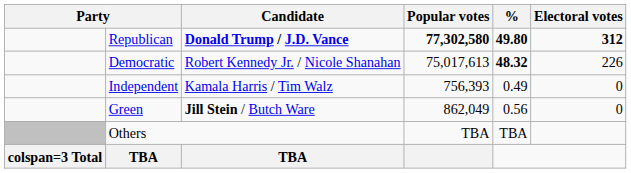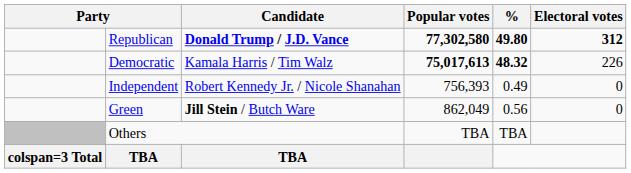(293, 63) Robert Kennedy Jr. / Nicole Shanahan -> (259, 63) Kamala Harris / Tim Walz
(458, 63) normal -> (458, 63) bold
(259, 86) Kamala Harris / Tim Walz -> (293, 86) Robert Kennedy Jr. / Nicole Shanahan
